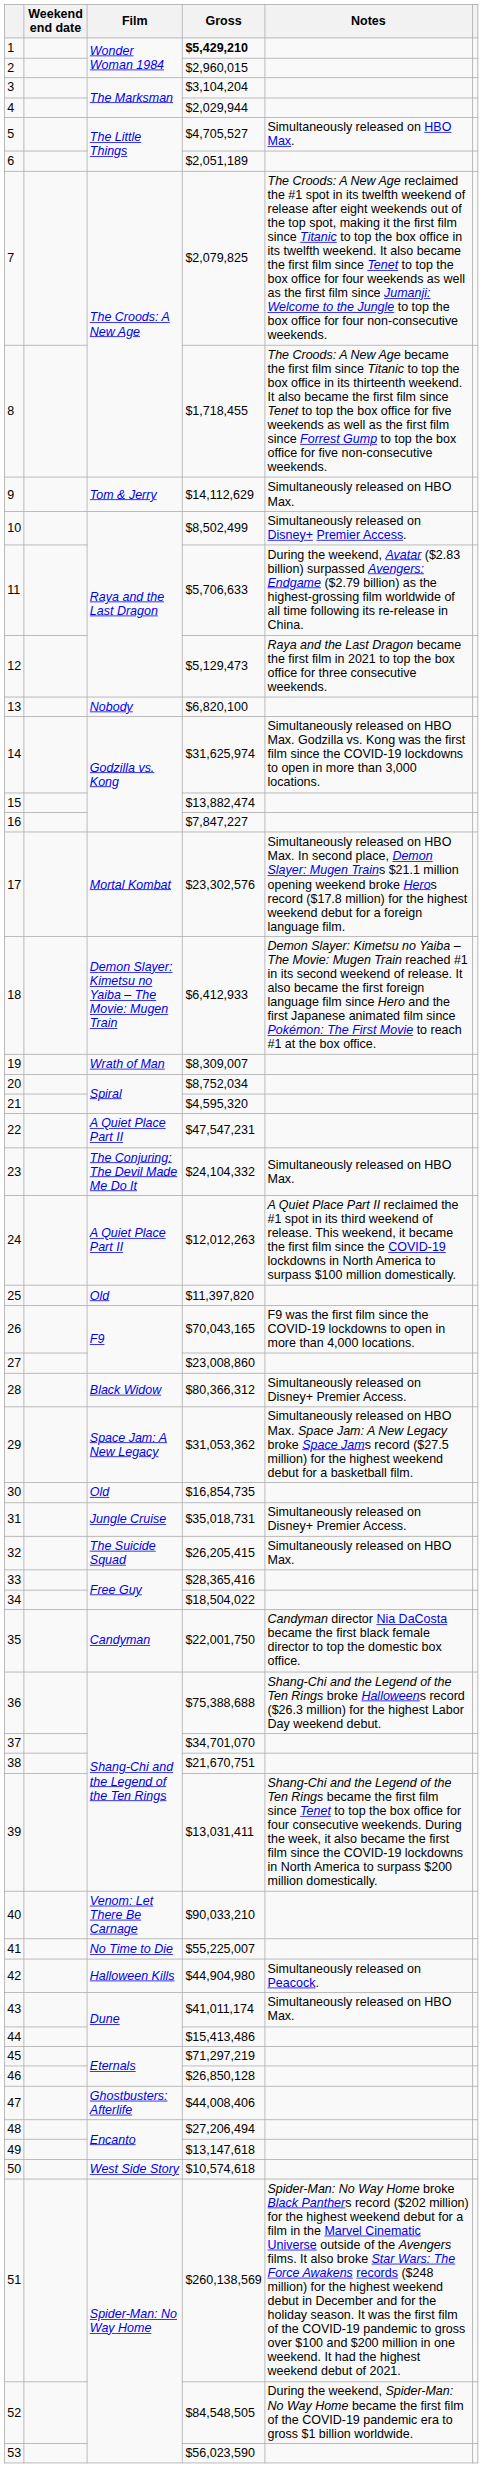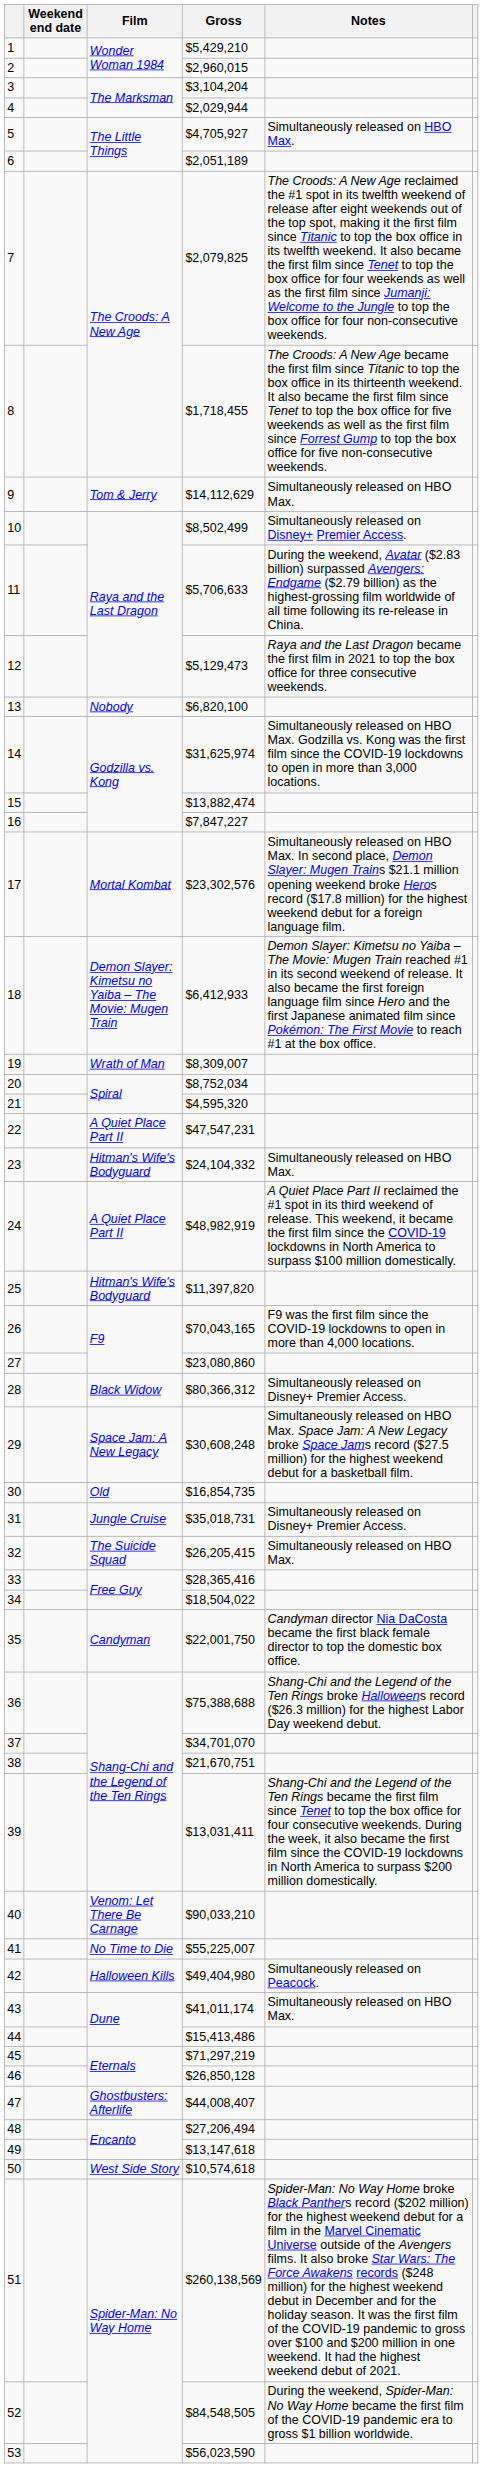(217, 48) bold -> (217, 48) normal
(217, 134) $4,705,527 -> (217, 134) $4,705,927
(134, 1171) The Conjuring: The Devil Made Me Do It -> (132, 1164) Hitman's Wife's Bodyguard
(220, 1240) $12,012,263 -> (220, 1226) $48,982,919
(100, 1295) Old -> (132, 1288) Hitman's Wife's Bodyguard
(220, 1363) $23,008,860 -> (220, 1363) $23,080,860
(220, 1444) $31,053,362 -> (220, 1444) $30,608,248
(220, 1975) $44,904,980 -> (220, 1975) $49,404,980
(220, 2102) $44,008,406 -> (220, 2102) $44,008,407
